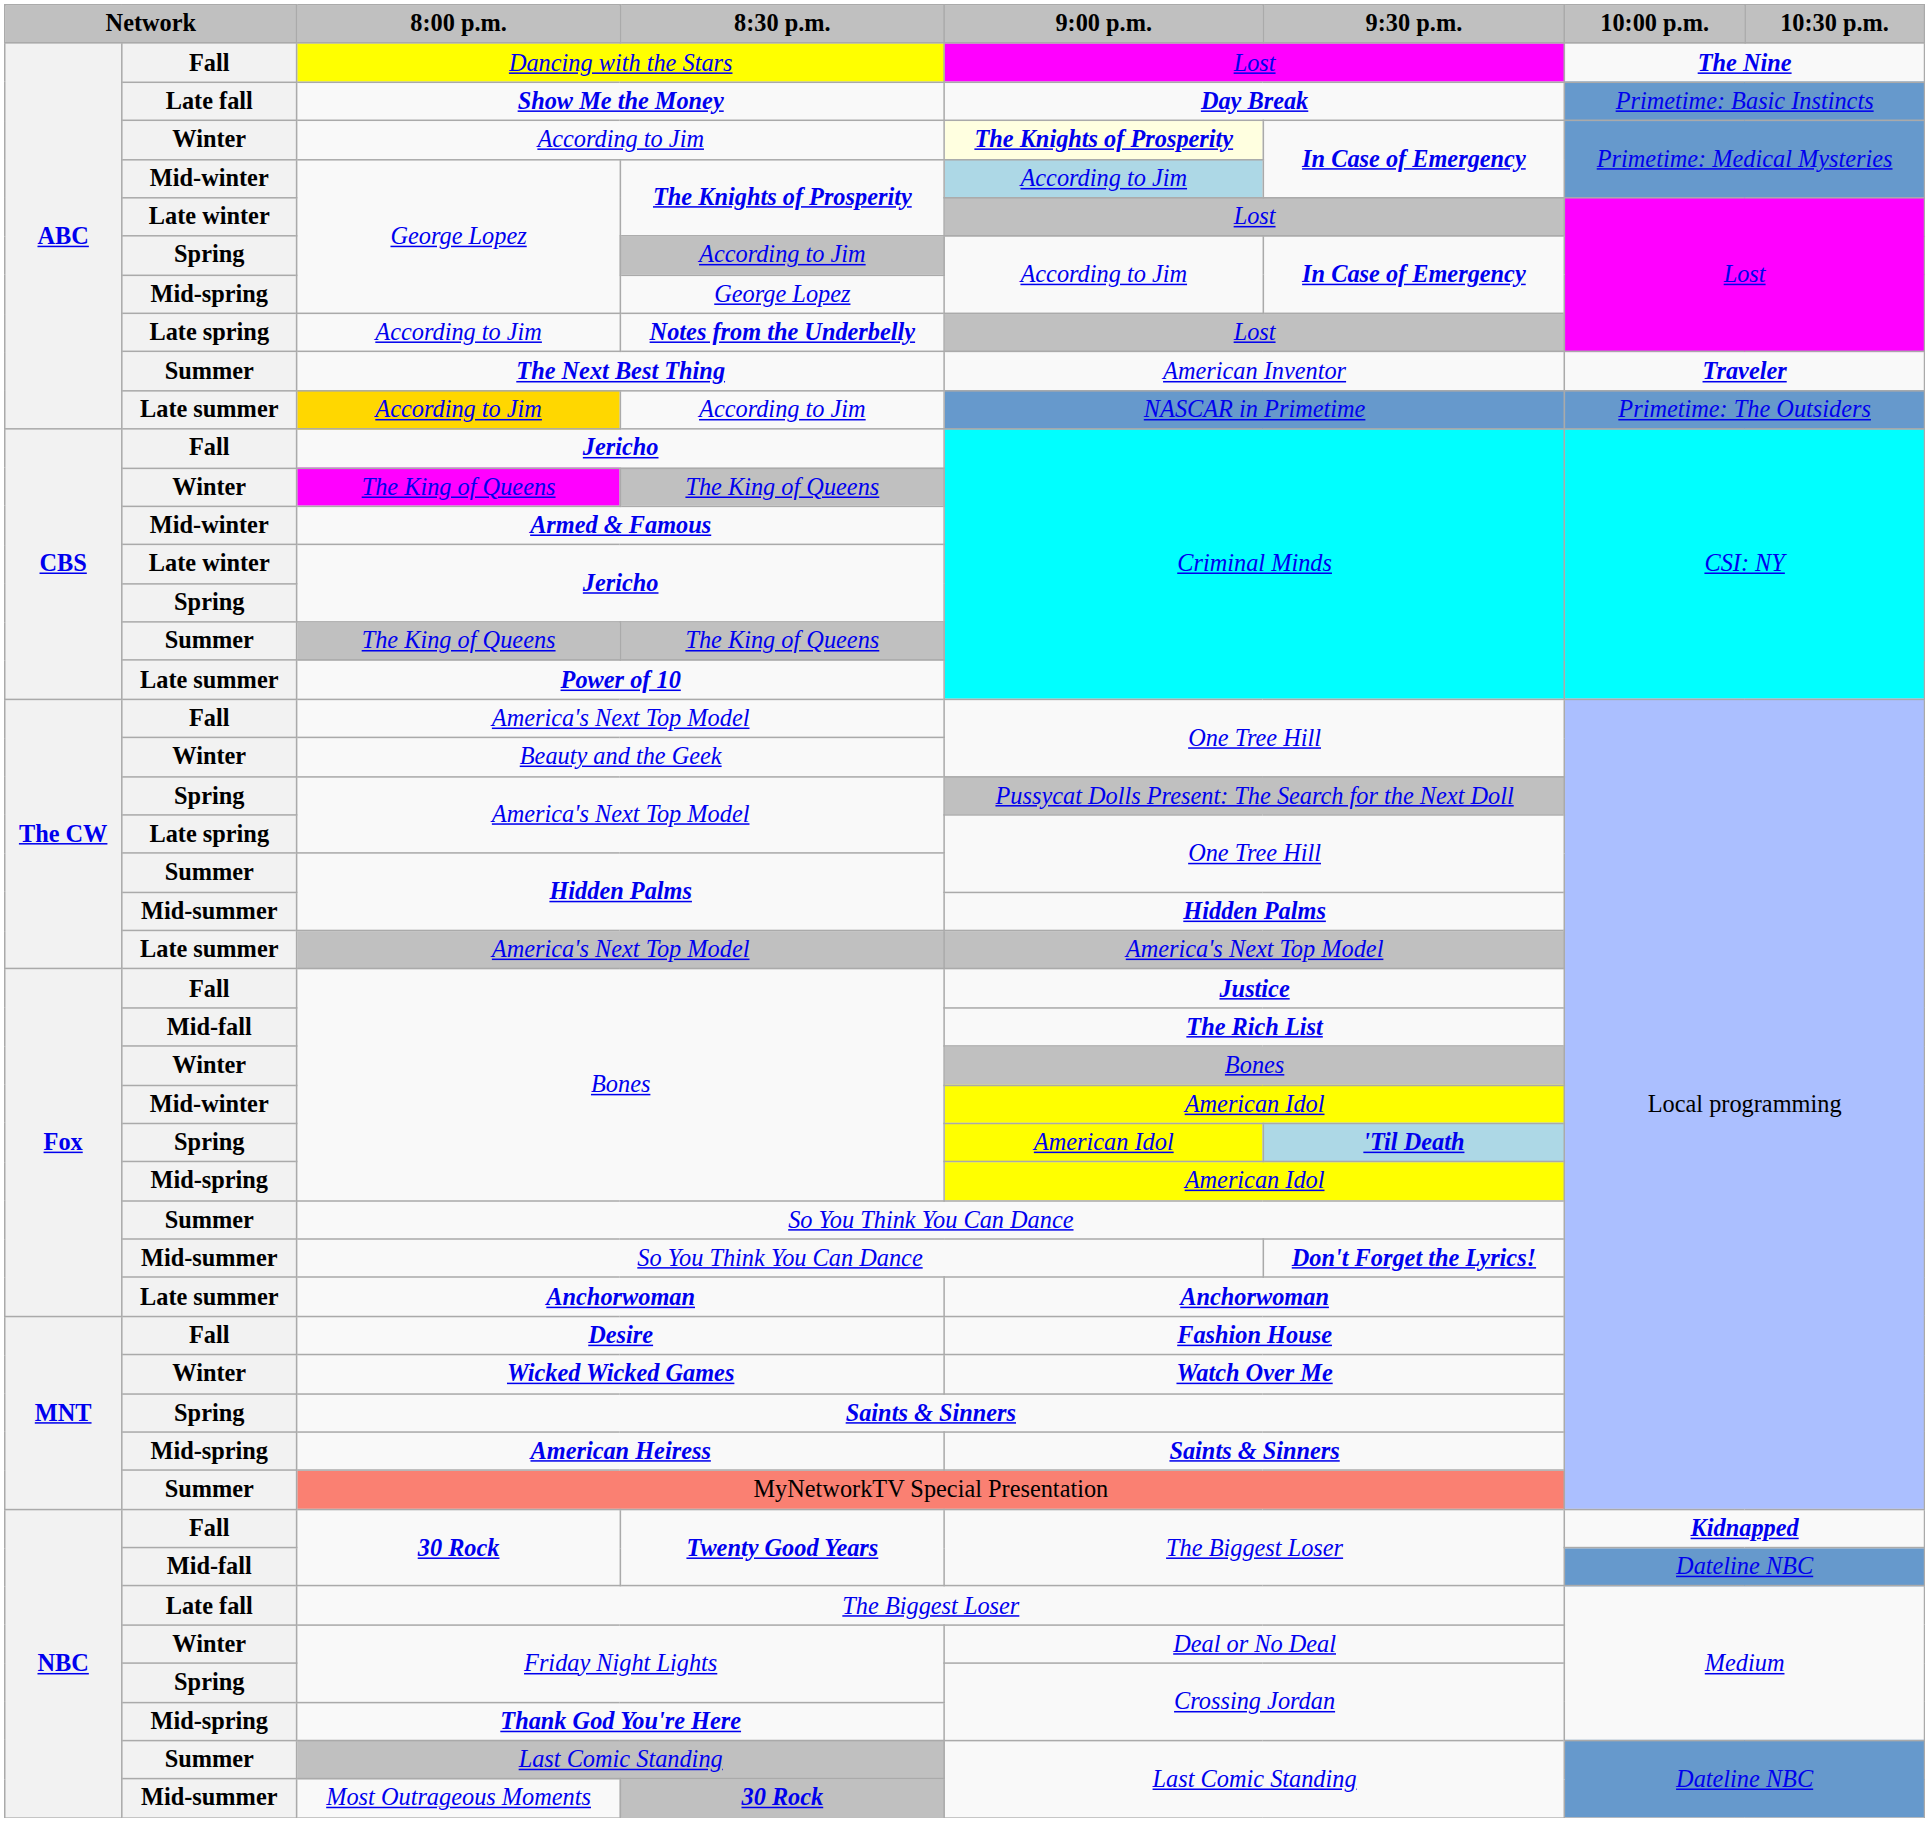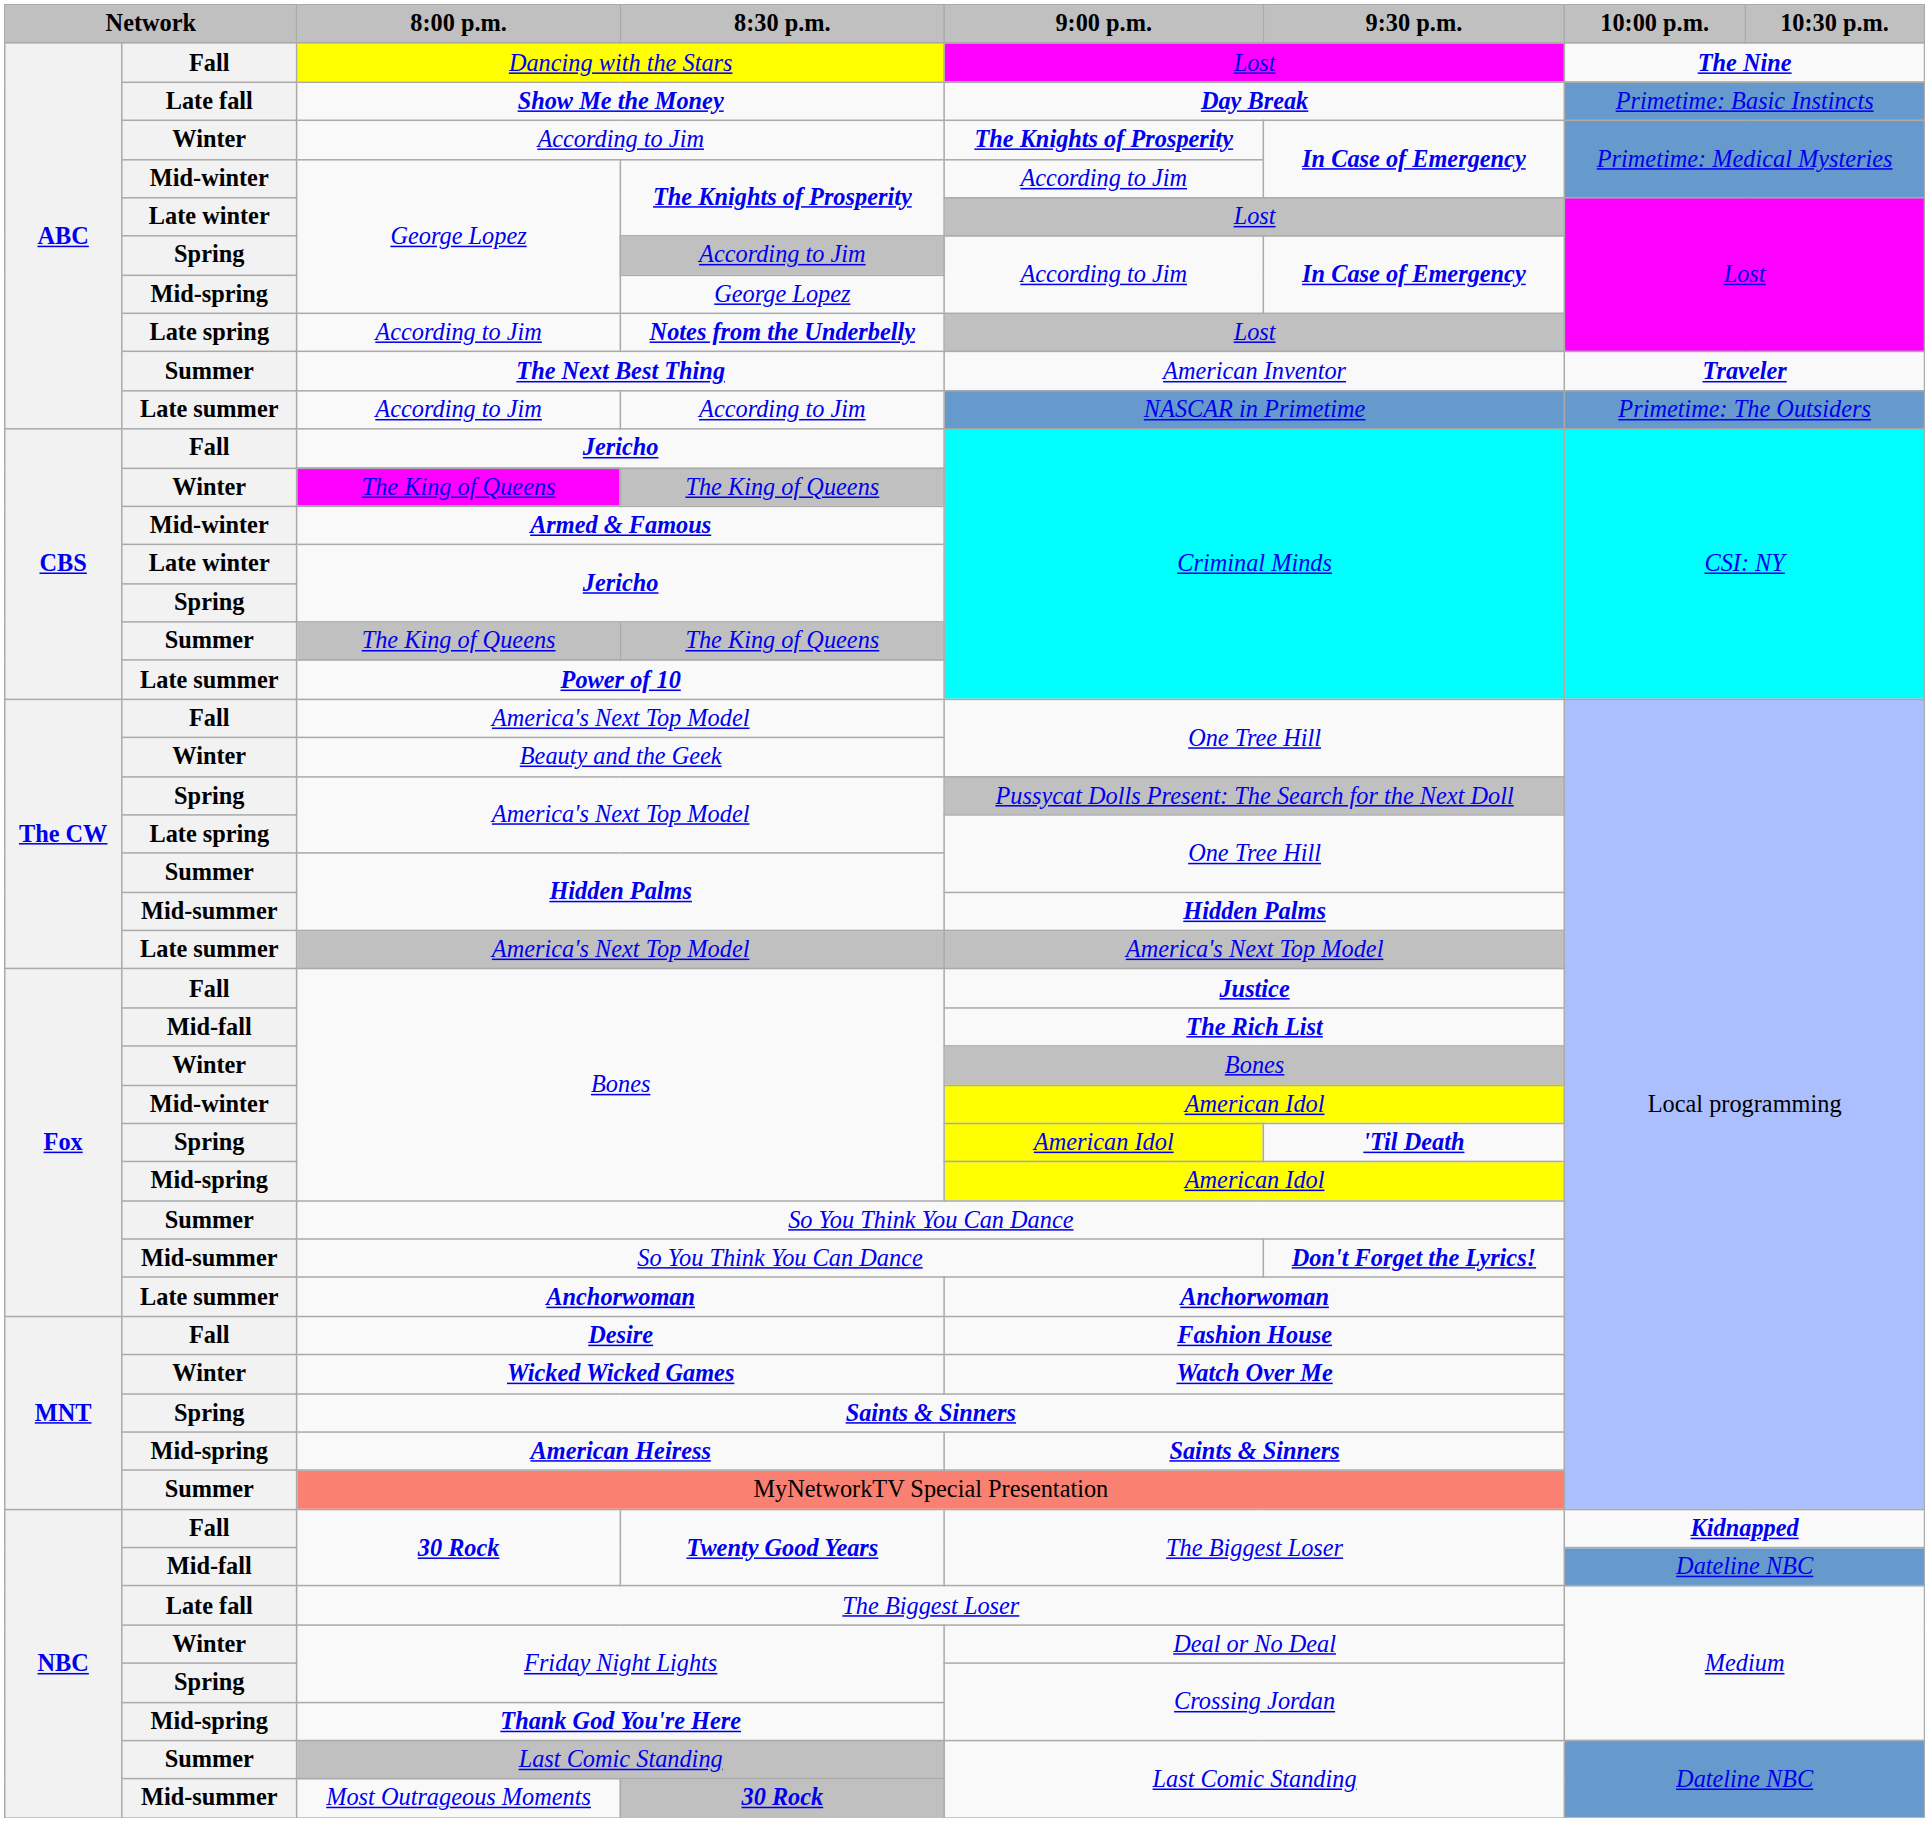(1104, 139) lightyellow background -> (1104, 139) no background
(1104, 178) lightblue background -> (1104, 178) no background
(459, 409) gold background -> (459, 409) no background
(1414, 1142) lightblue background -> (1414, 1142) no background
